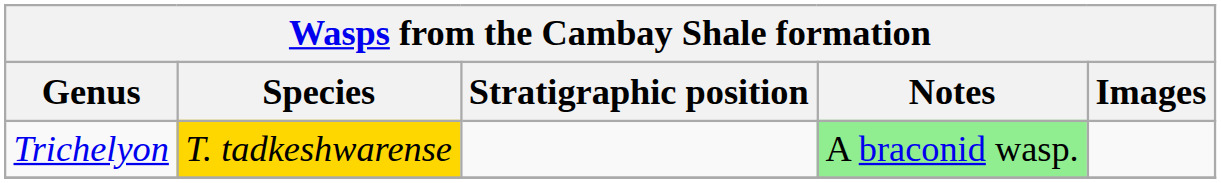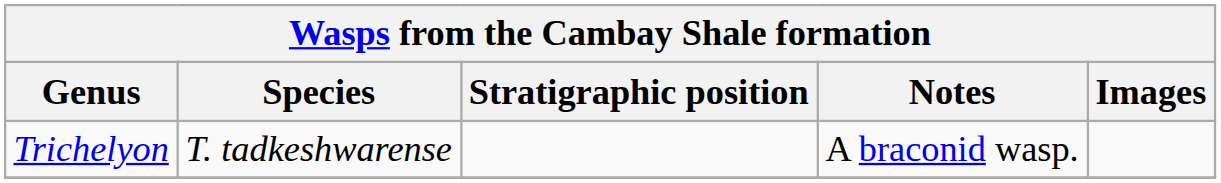(319, 148) gold background -> (319, 148) no background
(952, 148) lightgreen background -> (952, 148) no background
